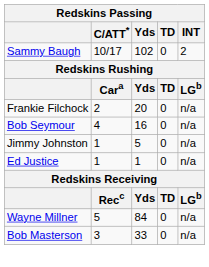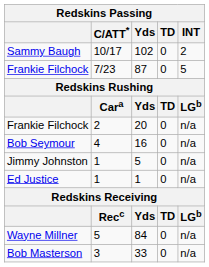+ row: (141, 69)
